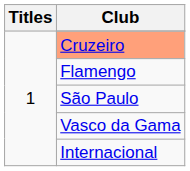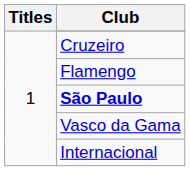(92, 44) lightsalmon background -> (92, 44) no background
(99, 98) normal -> (101, 98) bold
